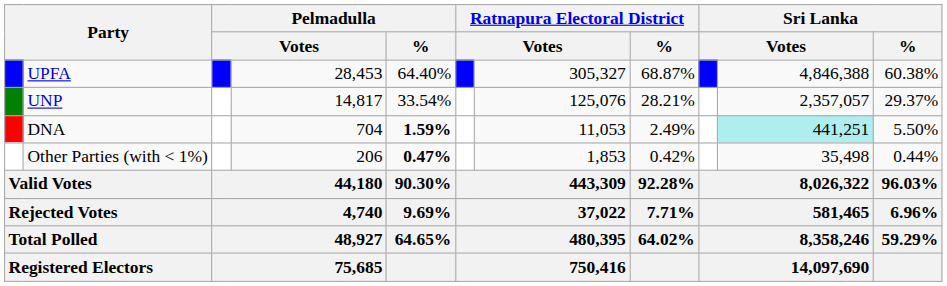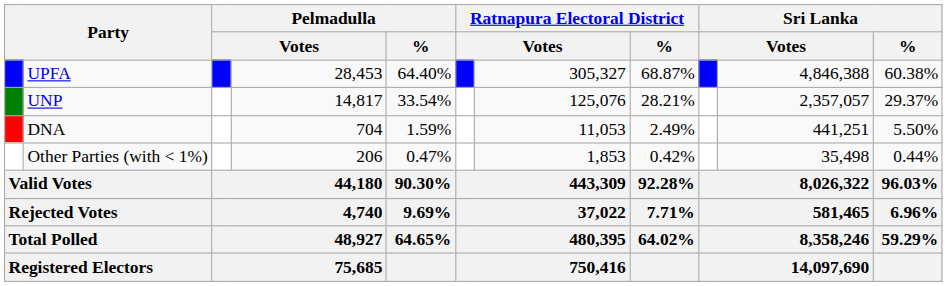(427, 128) bold -> (429, 128) normal
(841, 128) paleturquoise background -> (841, 128) no background
(427, 156) bold -> (429, 156) normal
